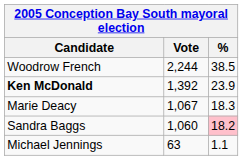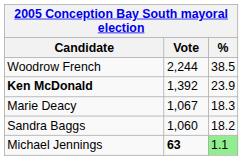(223, 125) pink background -> (223, 125) no background
(174, 145) normal -> (174, 145) bold
(220, 145) no background -> (220, 145) lightgreen background
